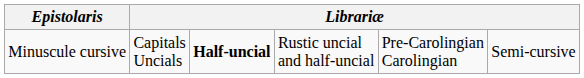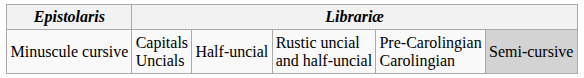(232, 51) bold -> (232, 51) normal
(534, 51) no background -> (531, 51) lightgrey background
